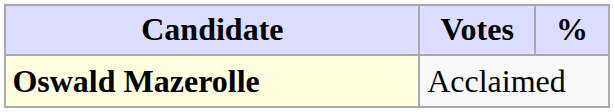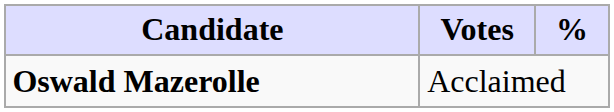(136, 80) lightyellow background -> (136, 80) no background
